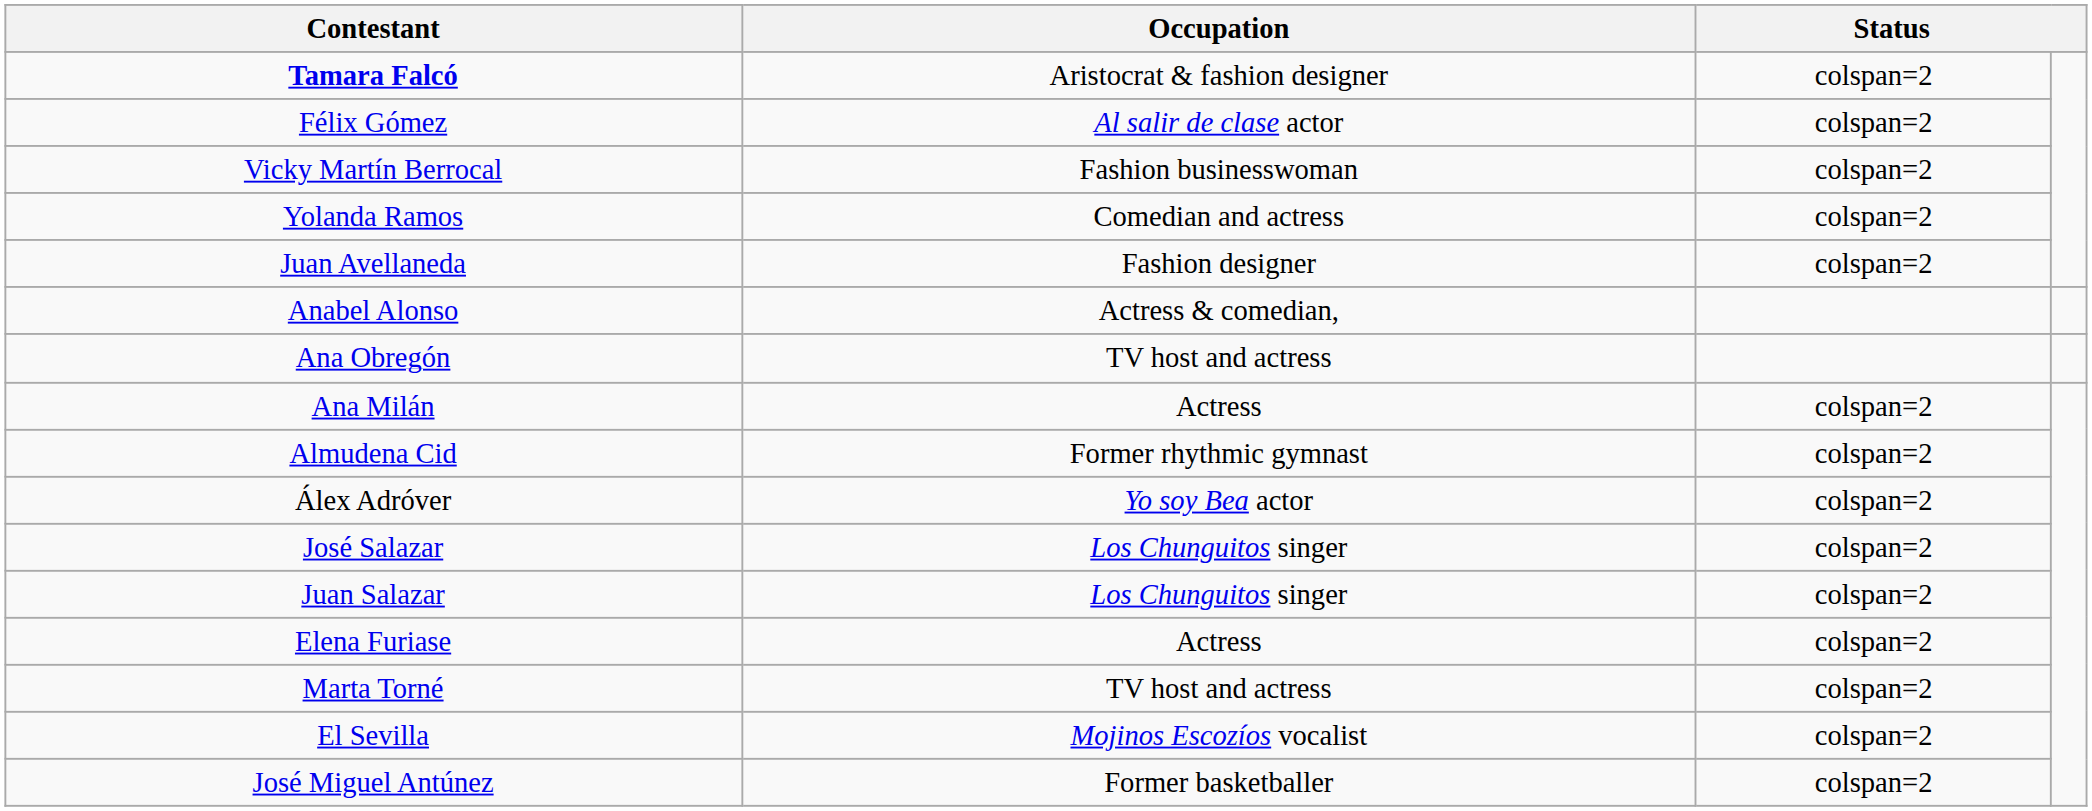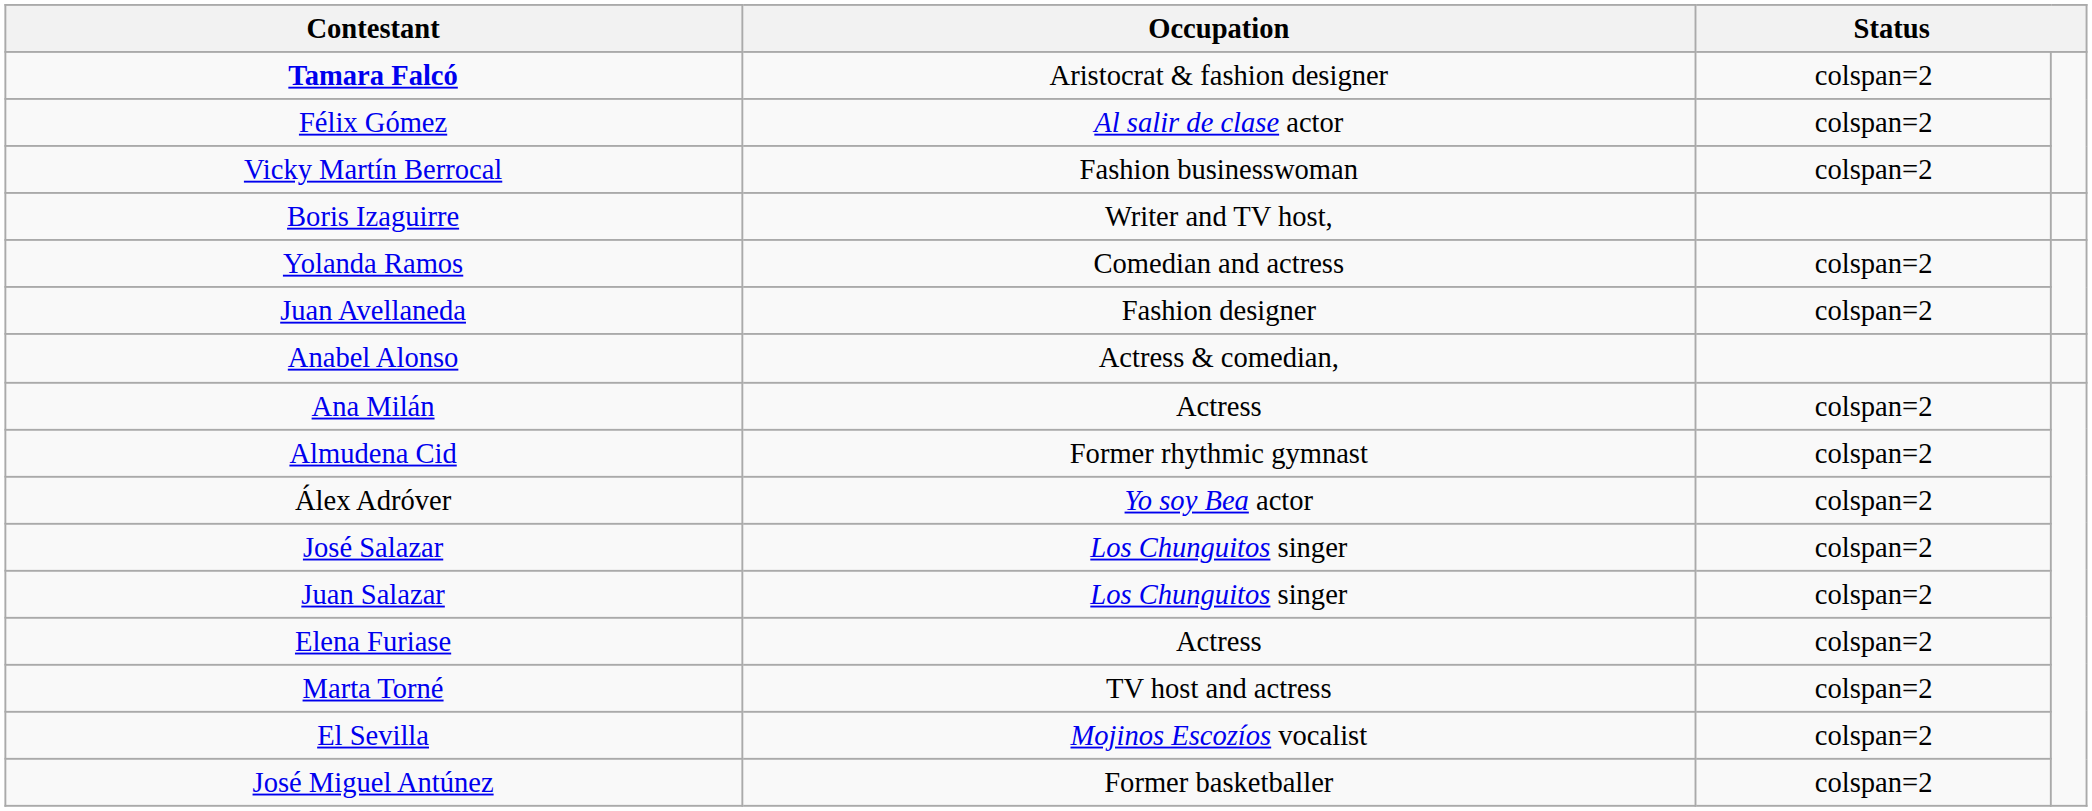+ row: (373, 216)
- row: (373, 357)
